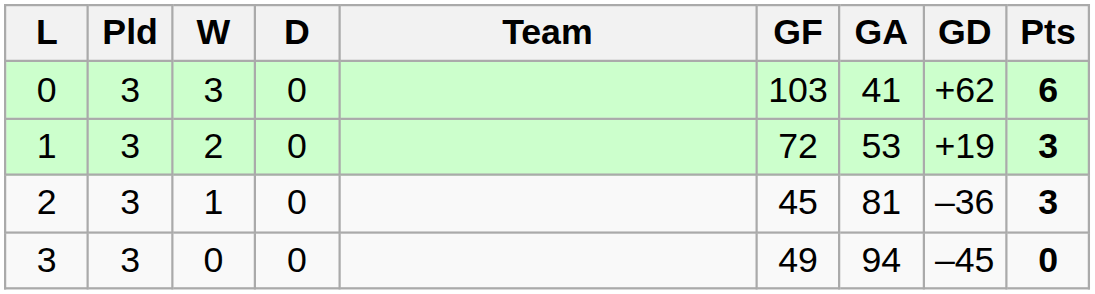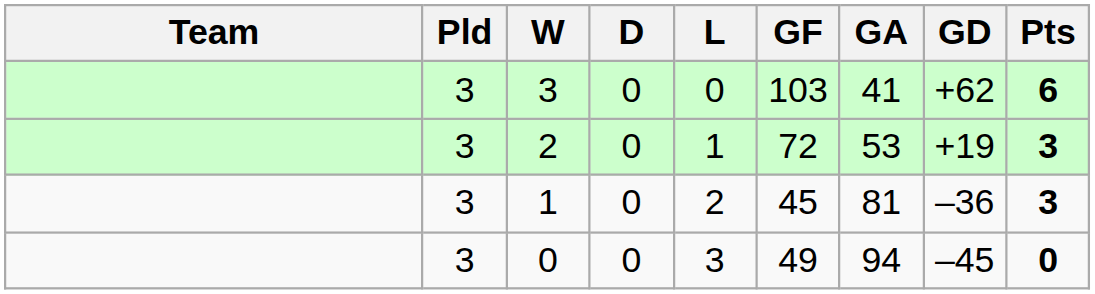columns swapped: (547, 32) <-> (47, 32)
